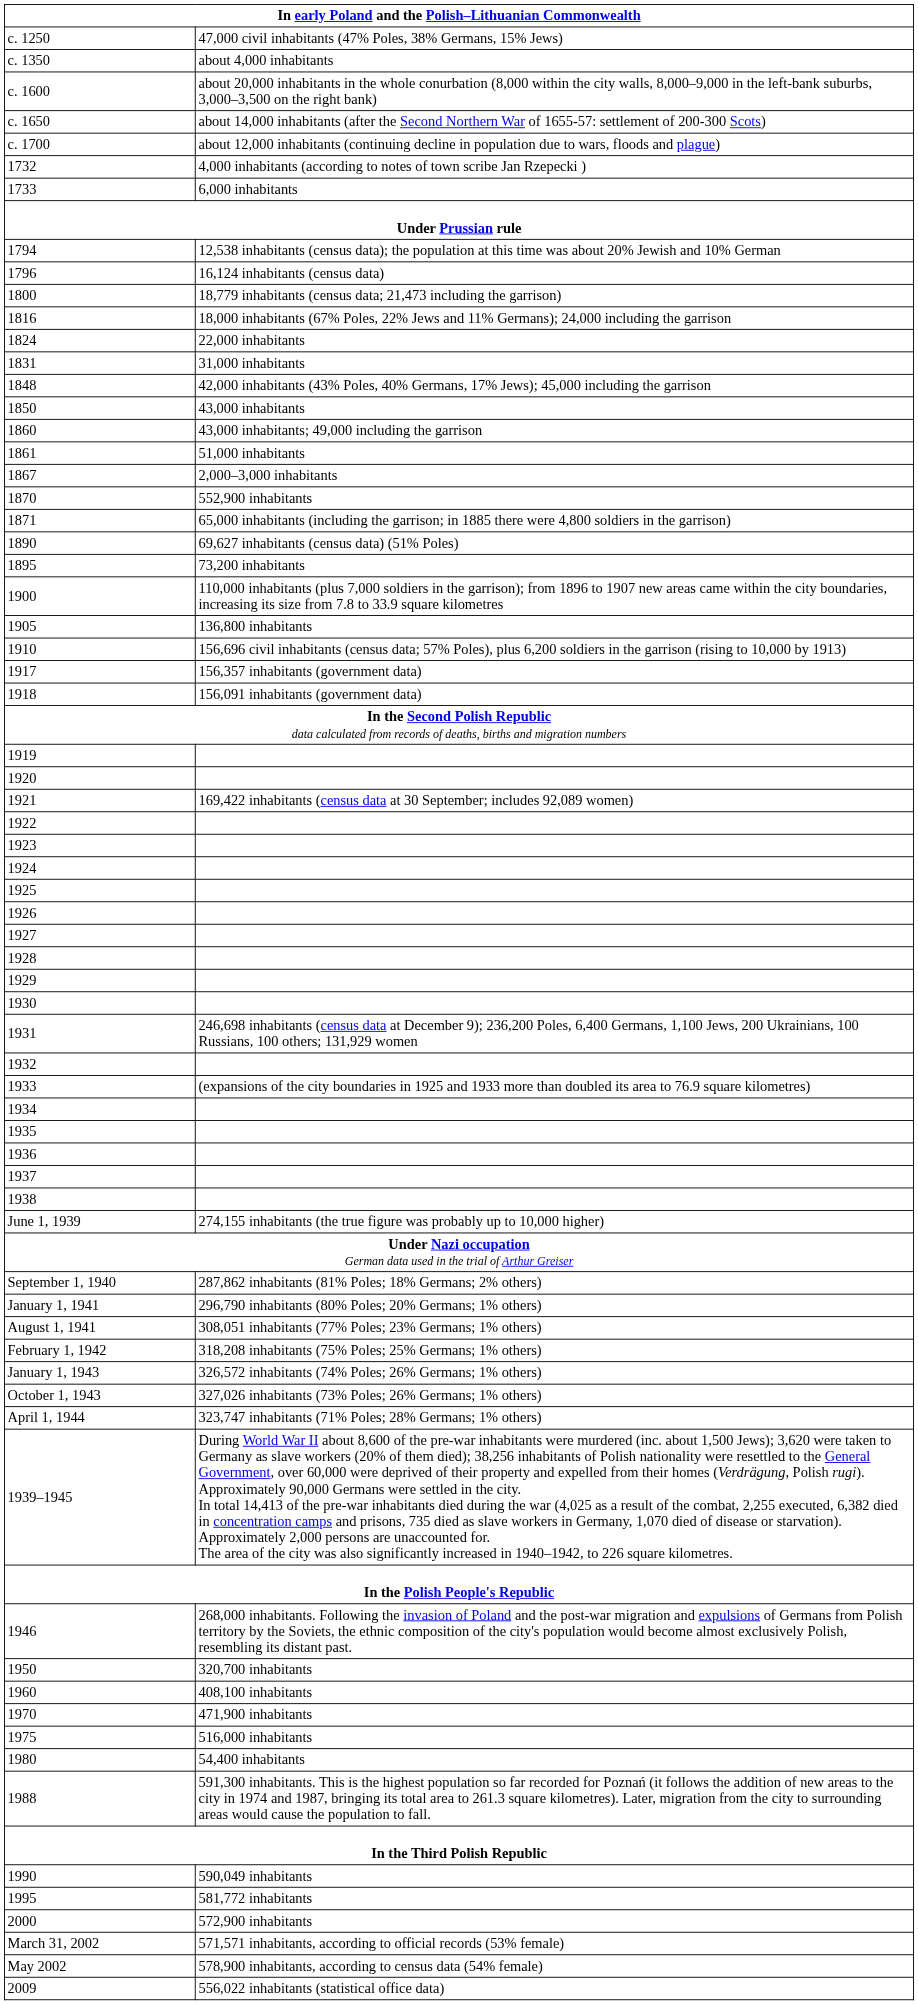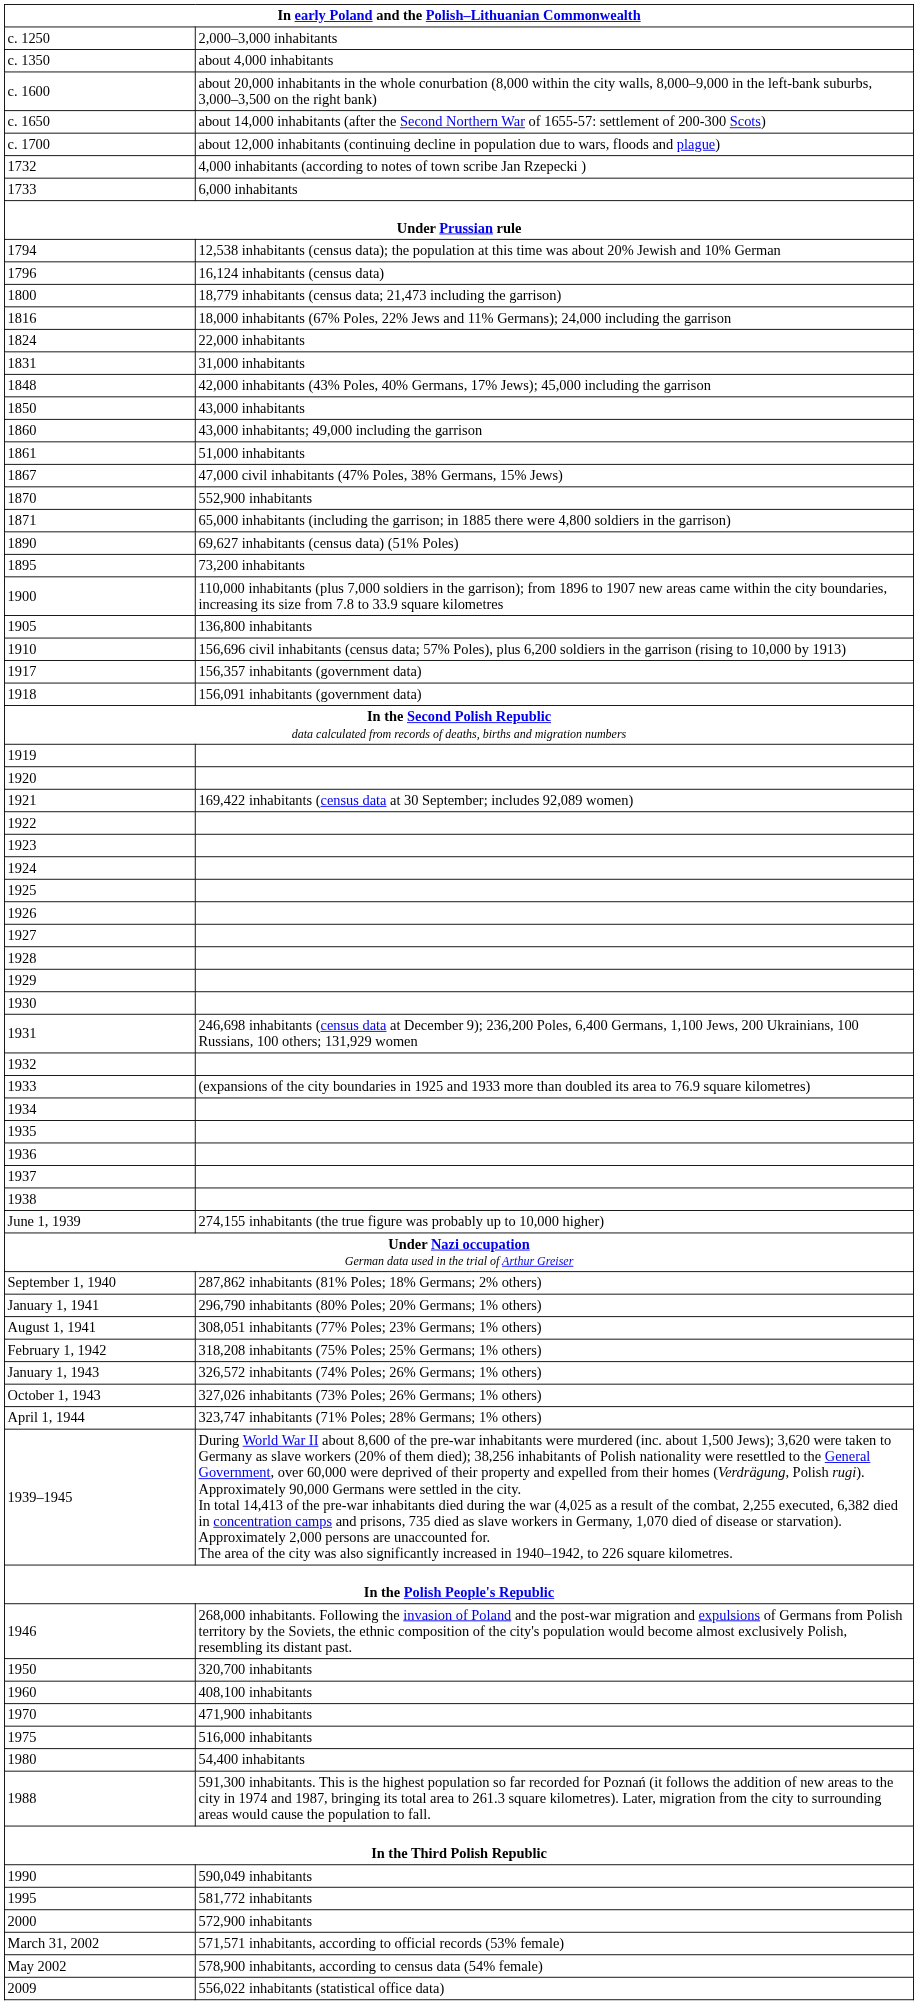(381, 38) 47,000 civil inhabitants (47% Poles, 38% Germans, 15% Jews) -> (268, 38) 2,000–3,000 inhabitants
(268, 475) 2,000–3,000 inhabitants -> (381, 475) 47,000 civil inhabitants (47% Poles, 38% Germans, 15% Jews)
